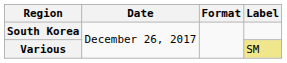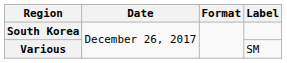(253, 49) khaki background -> (253, 49) no background
